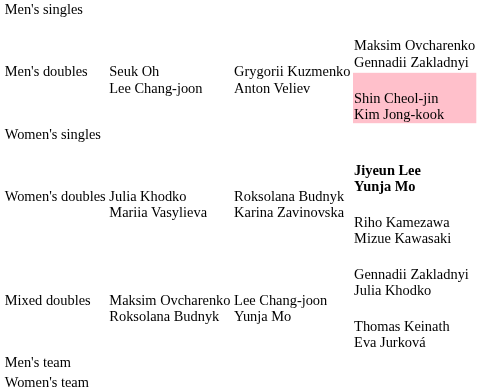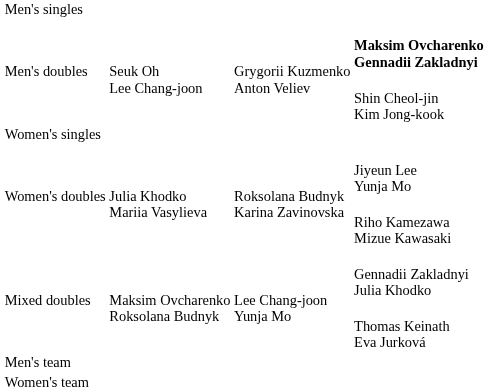(415, 53) normal -> (419, 53) bold
(399, 106) pink background -> (399, 106) no background
(387, 178) bold -> (385, 178) normal
